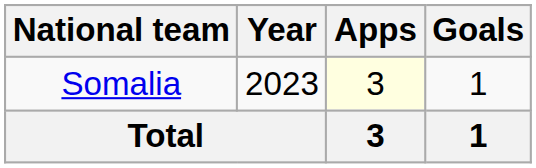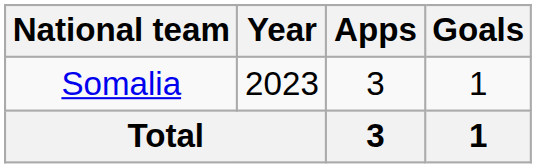(375, 83) lightyellow background -> (375, 83) no background
